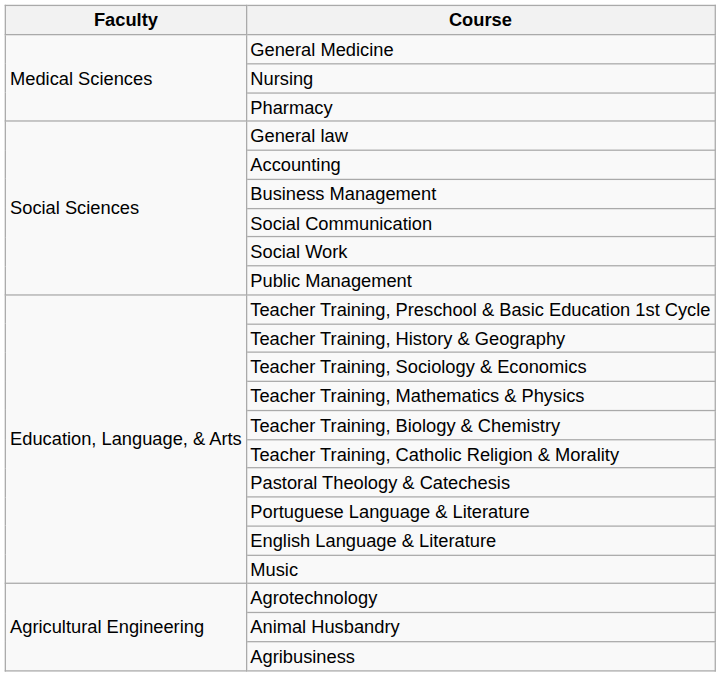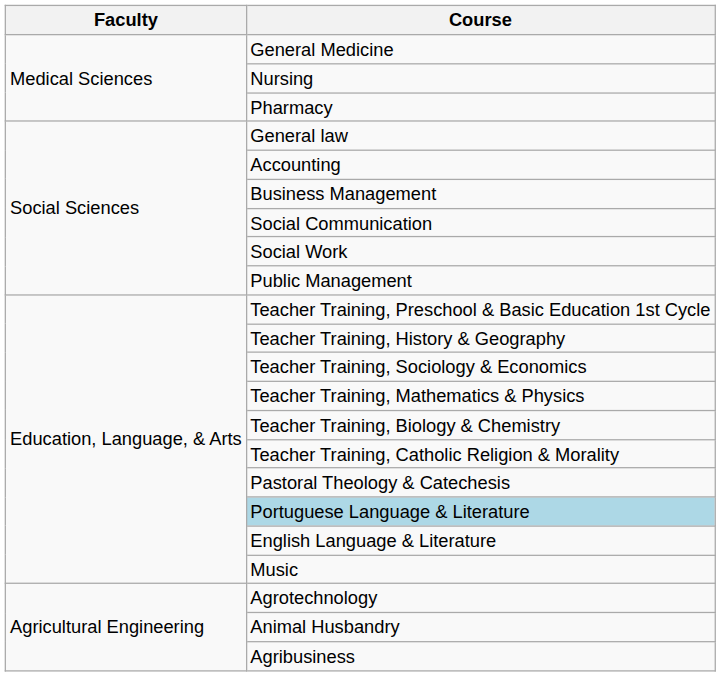(390, 512) no background -> (390, 512) lightblue background
